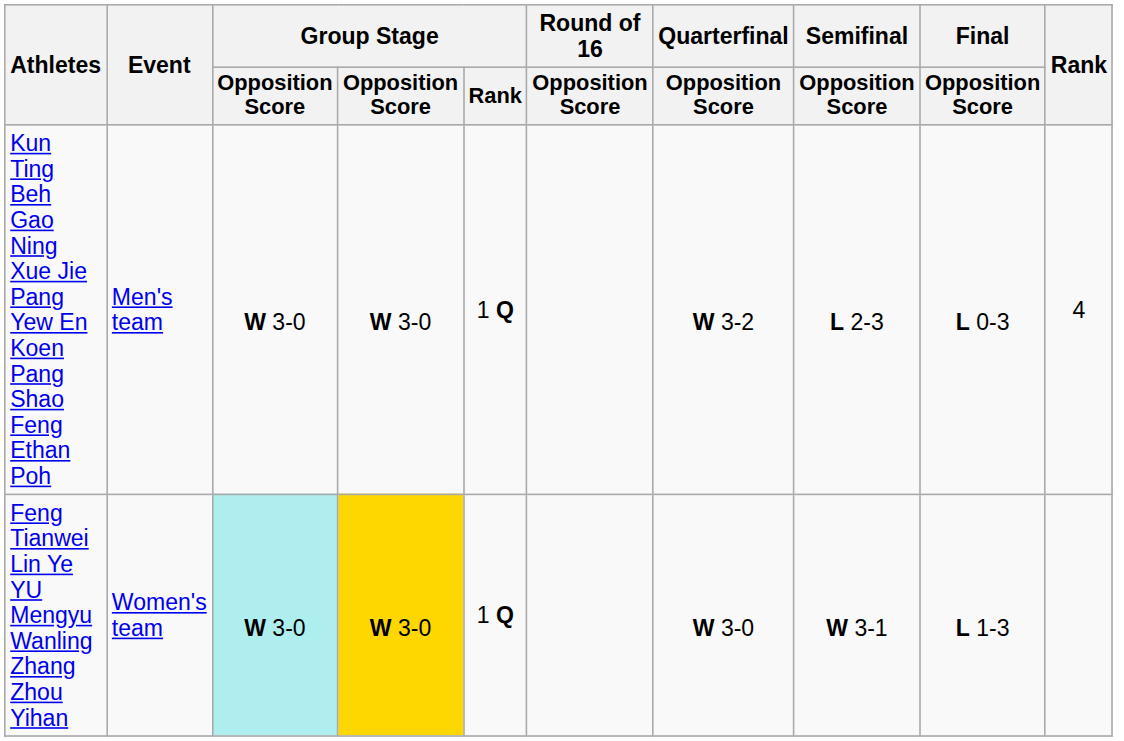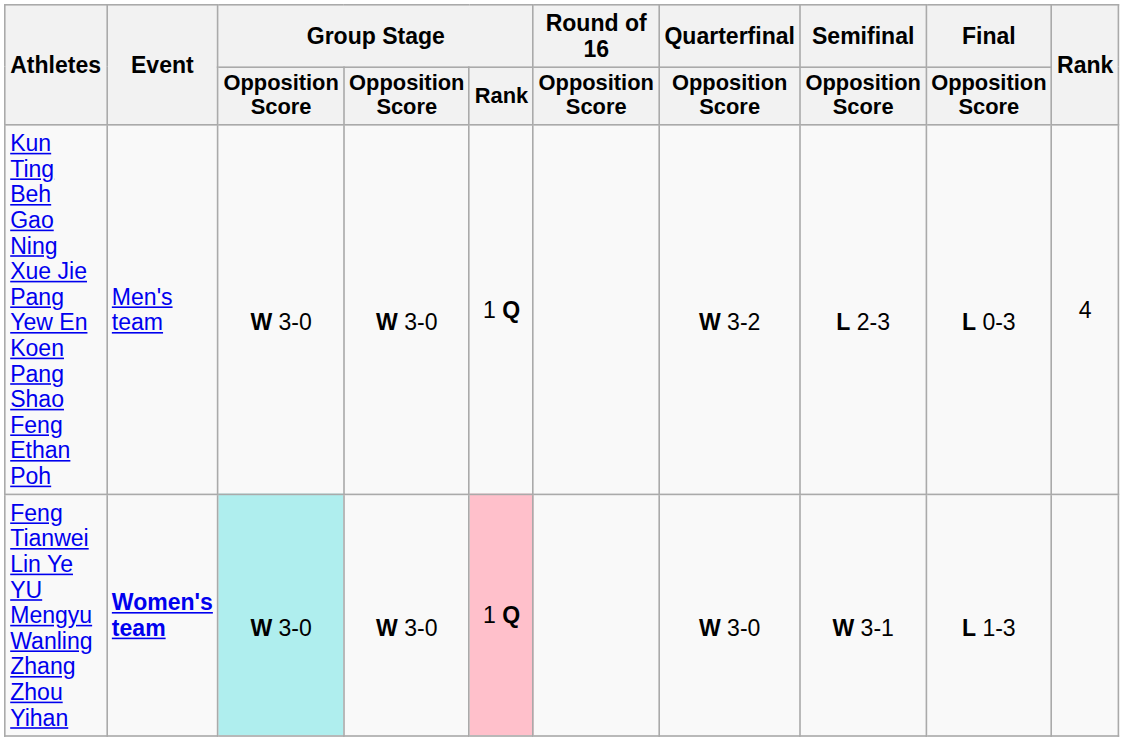(159, 615) normal -> (162, 615) bold
(401, 628) gold background -> (407, 628) no background
(495, 615) no background -> (501, 615) pink background
